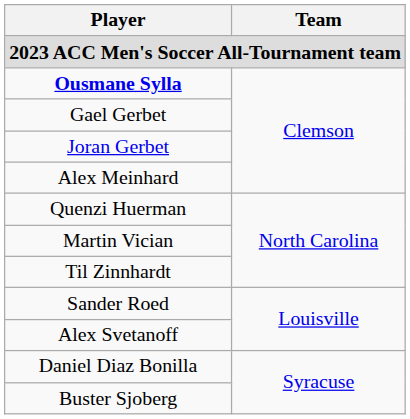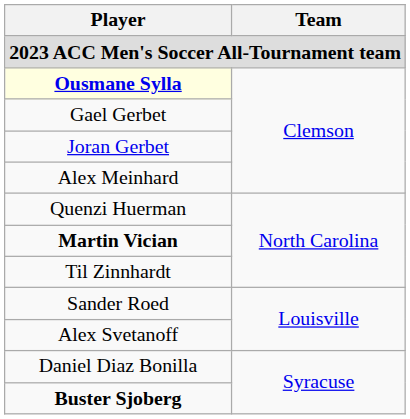(118, 83) no background -> (118, 83) lightyellow background
(118, 240) normal -> (118, 240) bold
(118, 397) normal -> (118, 397) bold
